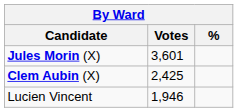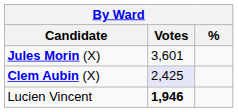(167, 76) no background -> (167, 76) lavender background
(167, 96) normal -> (167, 96) bold
